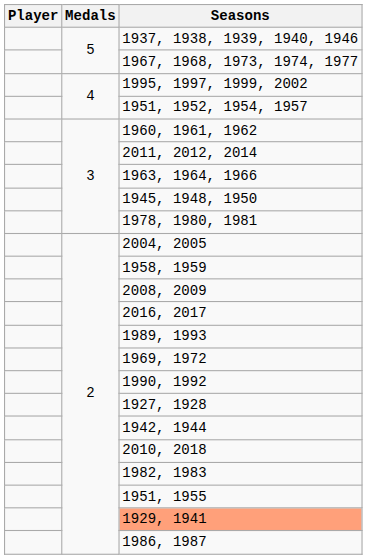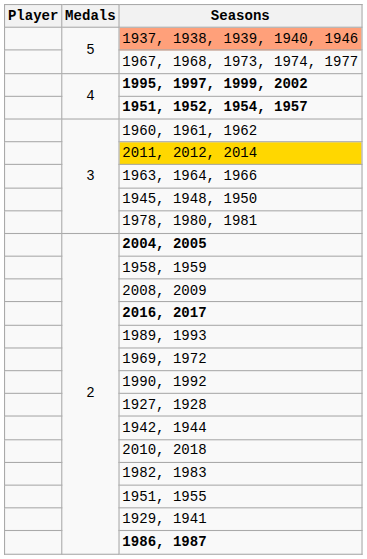(240, 39) no background -> (240, 39) lightsalmon background
(215, 85) normal -> (215, 85) bold
(215, 108) normal -> (215, 108) bold
(190, 153) no background -> (190, 153) gold background
(164, 245) normal -> (164, 245) bold
(164, 313) normal -> (164, 313) bold
(164, 519) lightsalmon background -> (164, 519) no background
(164, 542) normal -> (164, 542) bold
